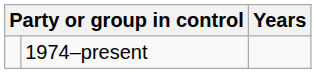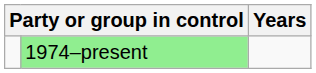(86, 52) no background -> (86, 52) lightgreen background
